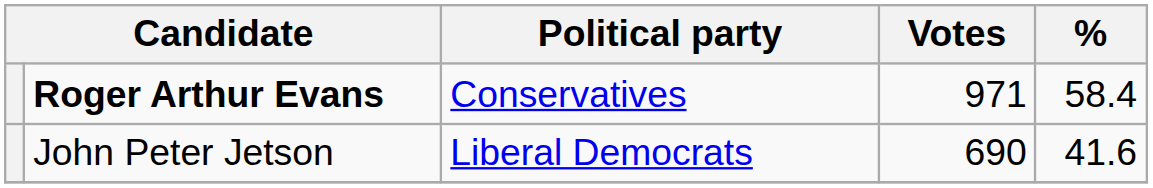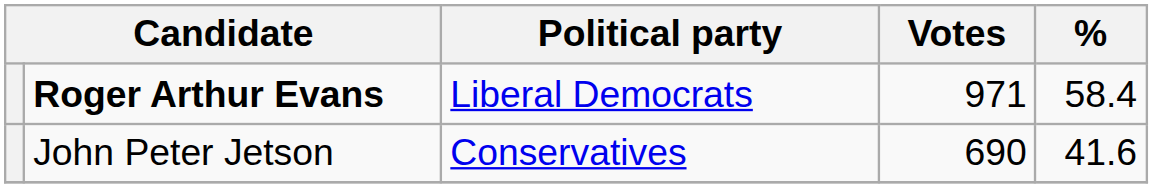(568, 93) Conservatives -> (602, 93) Liberal Democrats
(602, 152) Liberal Democrats -> (568, 152) Conservatives
